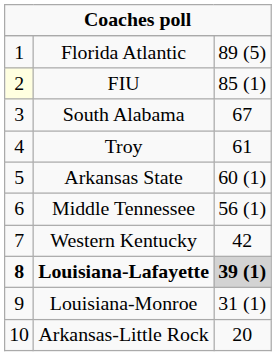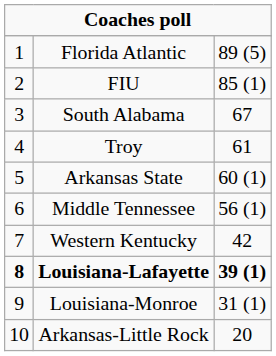(19, 83) lightyellow background -> (19, 83) no background
(242, 271) lightgrey background -> (242, 271) no background
